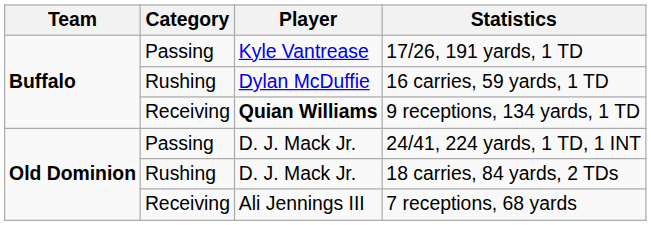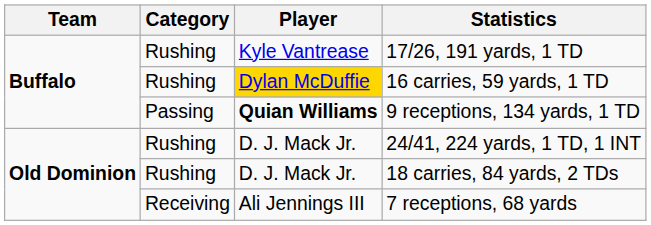(179, 50) Passing -> (180, 50) Rushing
(304, 81) no background -> (304, 81) gold background
(187, 112) Receiving -> (179, 112) Passing
(179, 143) Passing -> (180, 143) Rushing
